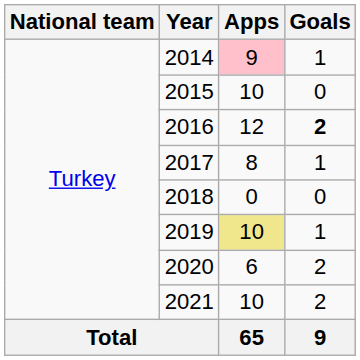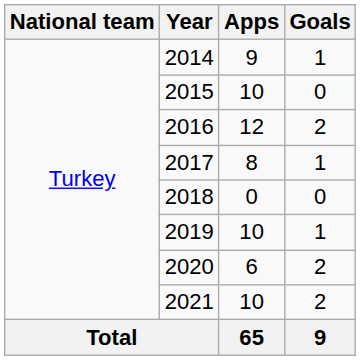(252, 57) pink background -> (252, 57) no background
(320, 127) bold -> (320, 127) normal
(252, 232) khaki background -> (252, 232) no background
